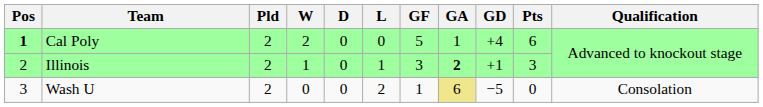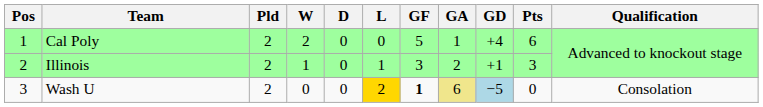(23, 41) bold -> (23, 41) normal
(457, 65) bold -> (457, 65) normal
(381, 89) no background -> (381, 89) gold background
(419, 89) normal -> (419, 89) bold
(495, 89) no background -> (495, 89) lightblue background
